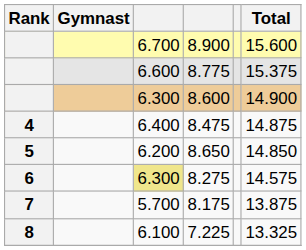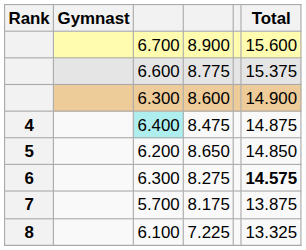(159, 125) no background -> (159, 125) paleturquoise background
(159, 178) khaki background -> (159, 178) no background
(271, 178) normal -> (271, 178) bold
